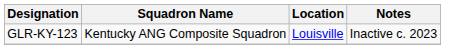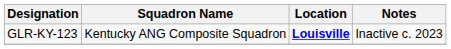(318, 34) normal -> (321, 34) bold
